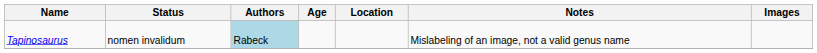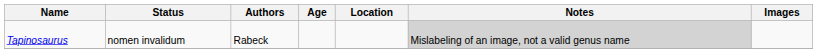(251, 40) lightblue background -> (251, 40) no background
(520, 40) no background -> (520, 40) lightgrey background
